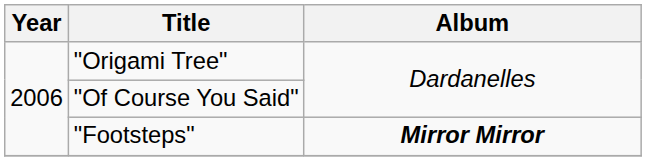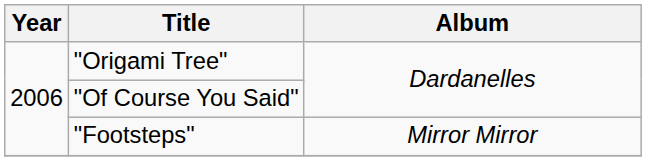(472, 135) bold -> (472, 135) normal
